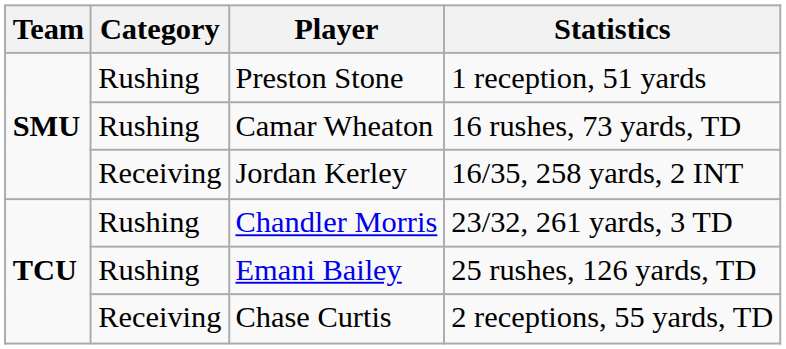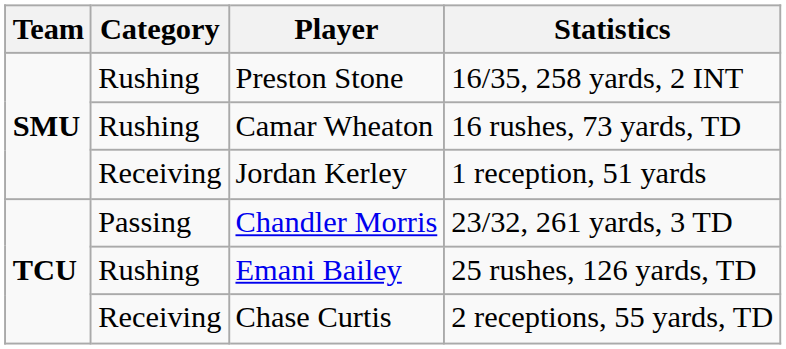(579, 77) 1 reception, 51 yards -> (597, 77) 16/35, 258 yards, 2 INT
(597, 173) 16/35, 258 yards, 2 INT -> (579, 173) 1 reception, 51 yards
(149, 221) Rushing -> (145, 221) Passing
